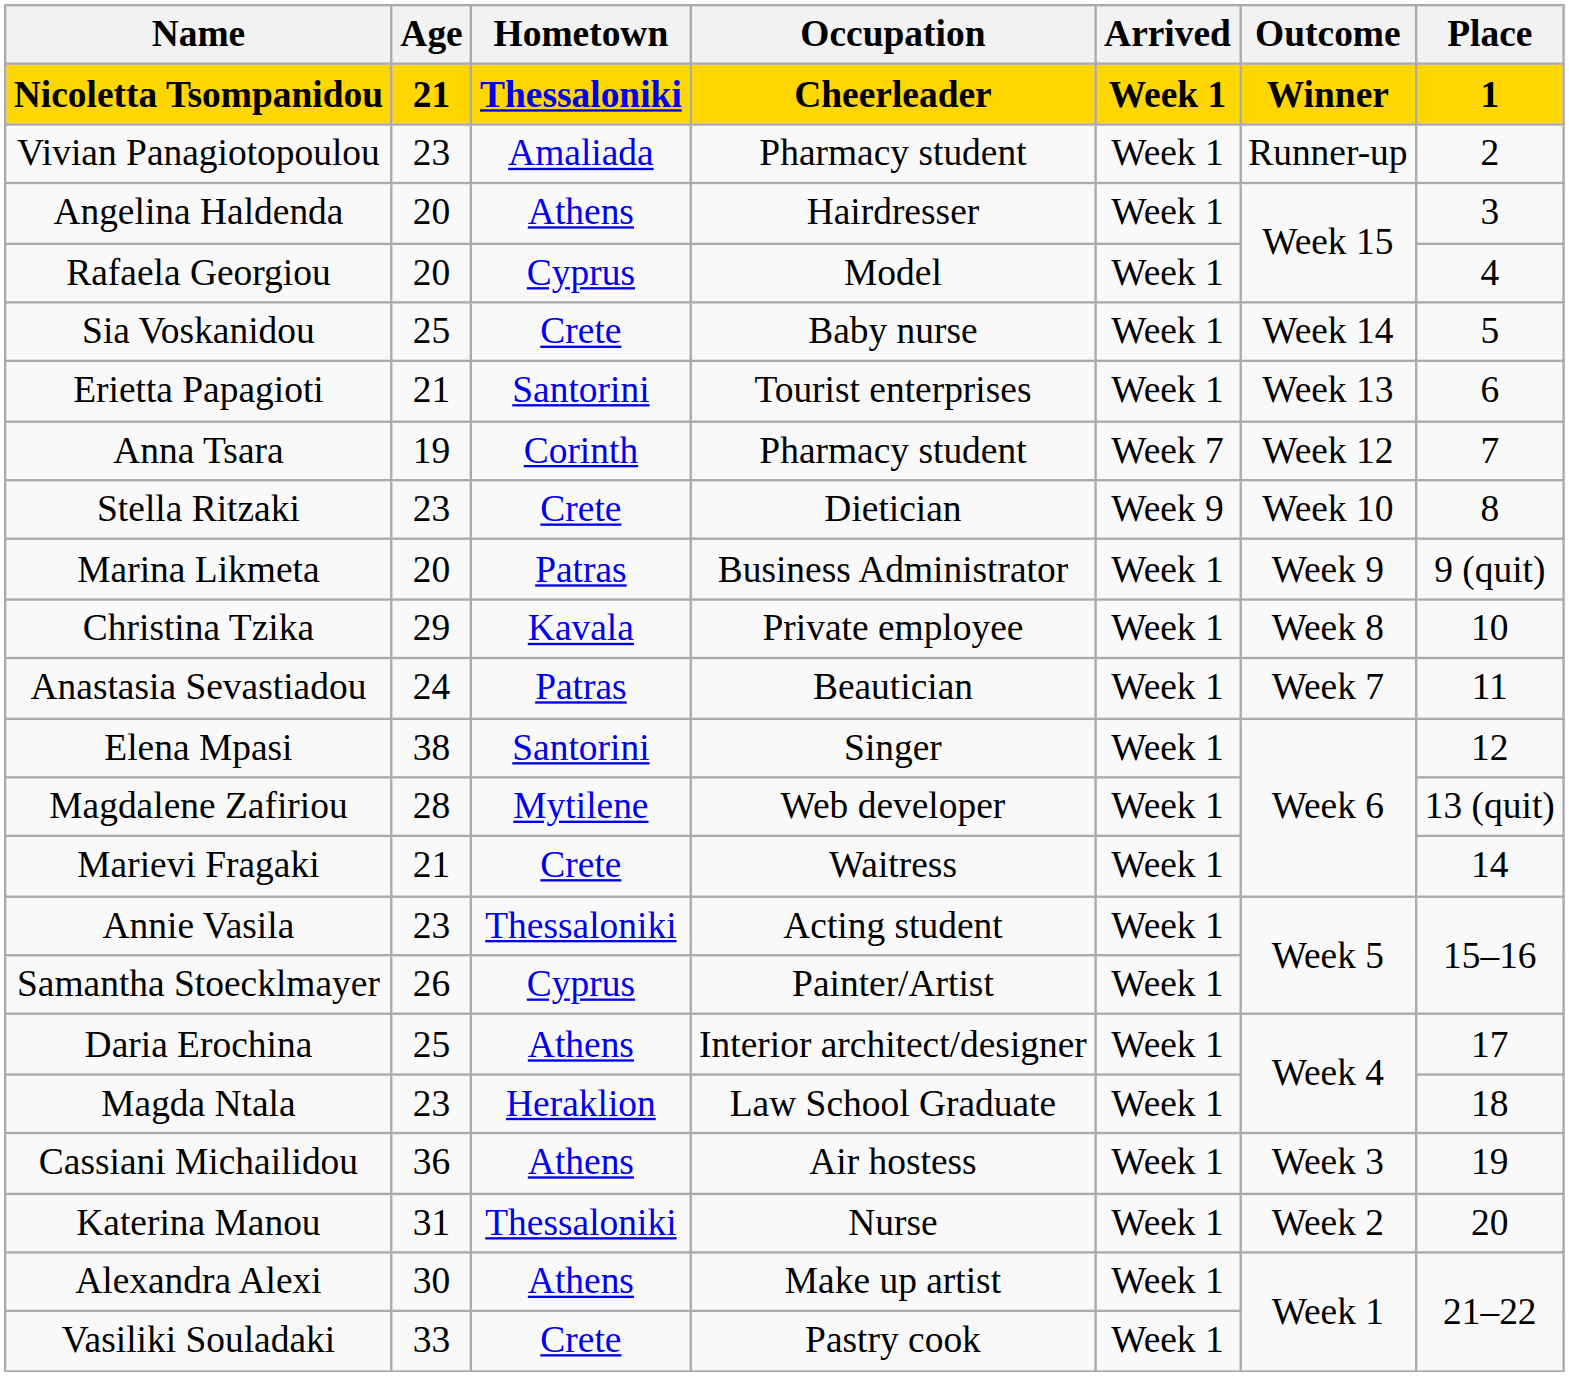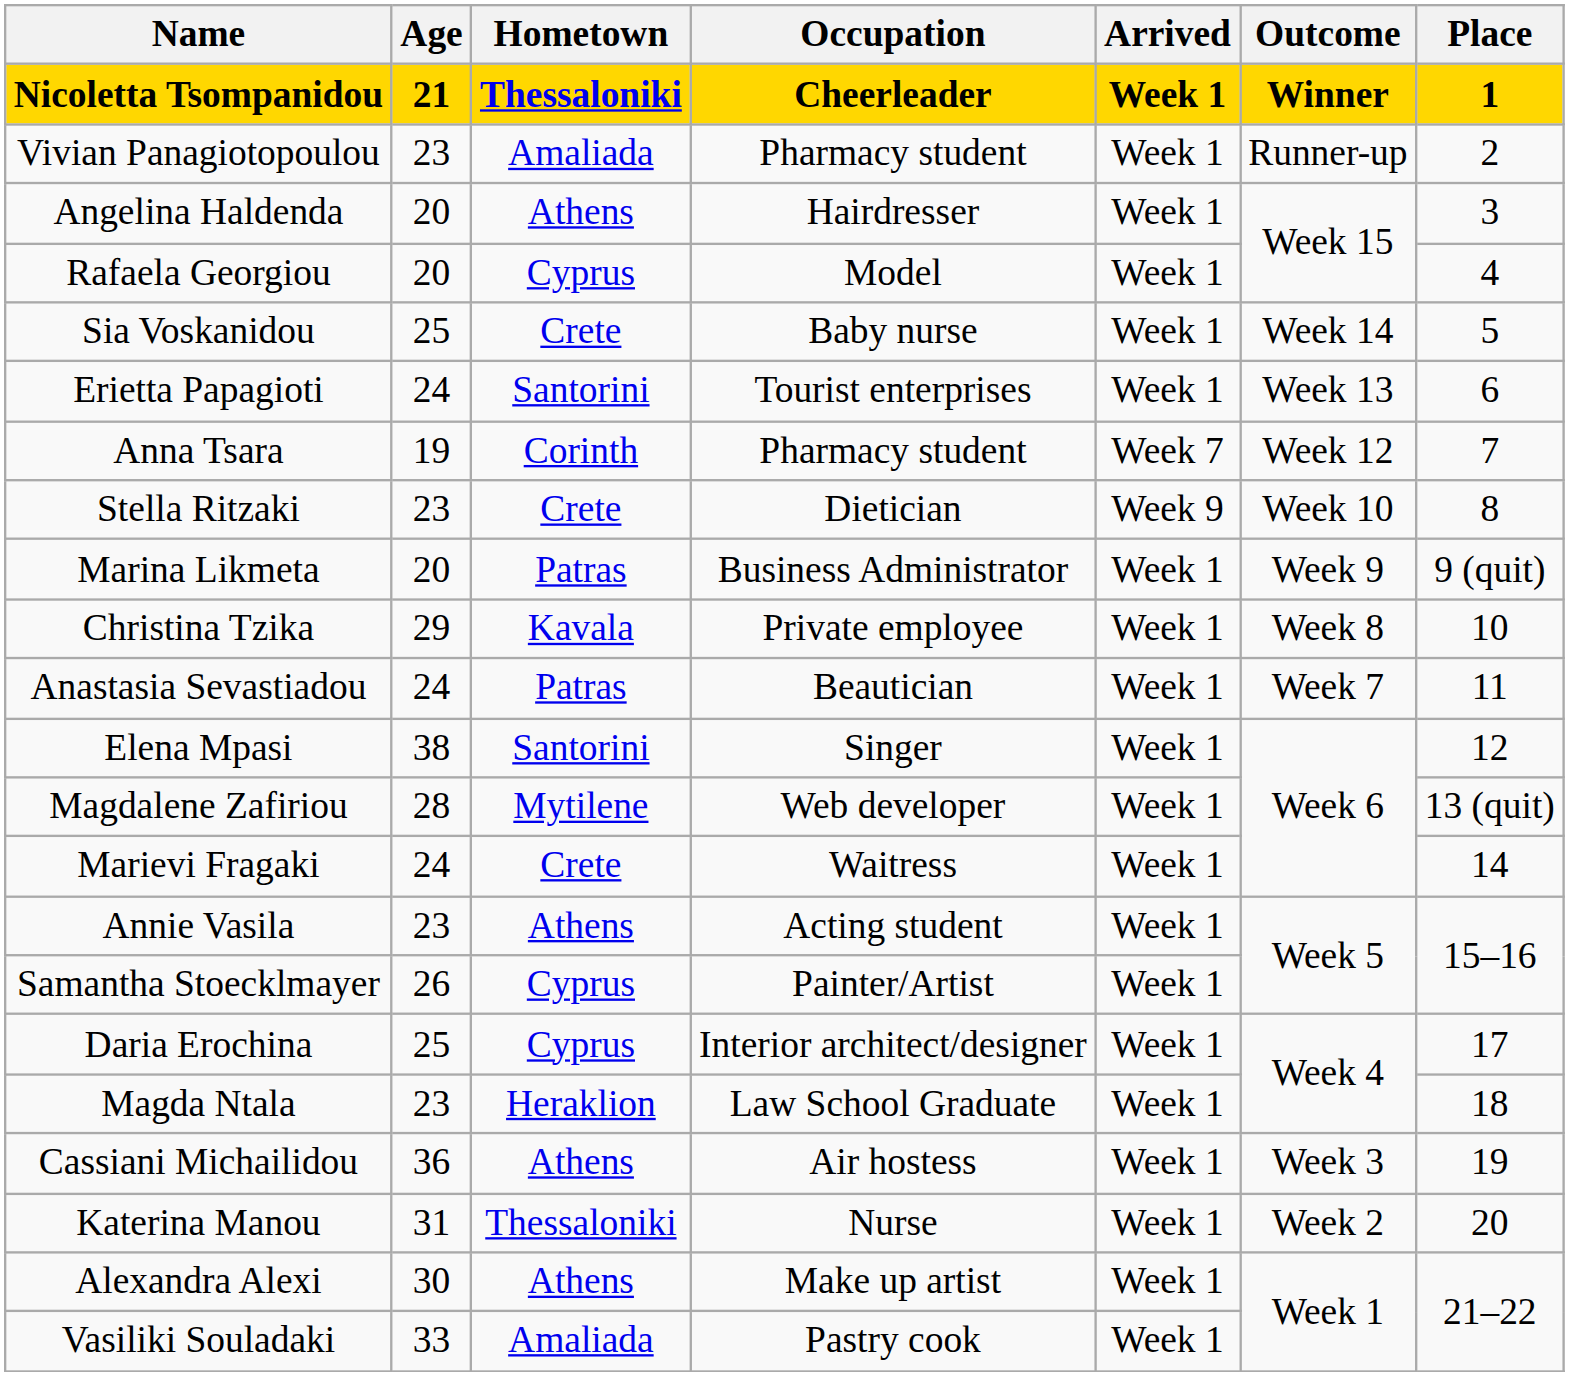(432, 390) 21 -> (432, 390) 24
(432, 865) 21 -> (432, 865) 24
(581, 924) Thessaloniki -> (581, 924) Athens
(581, 1043) Athens -> (581, 1043) Cyprus
(581, 1340) Crete -> (581, 1340) Amaliada
